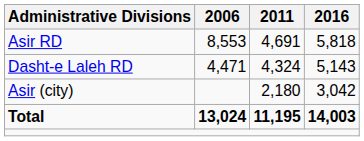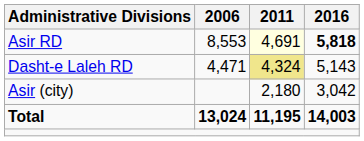(281, 41) no background -> (281, 41) lightyellow background
(336, 41) normal -> (336, 41) bold
(281, 66) no background -> (281, 66) khaki background
